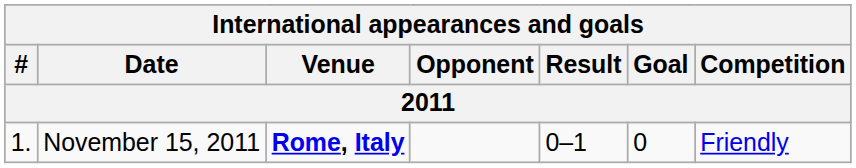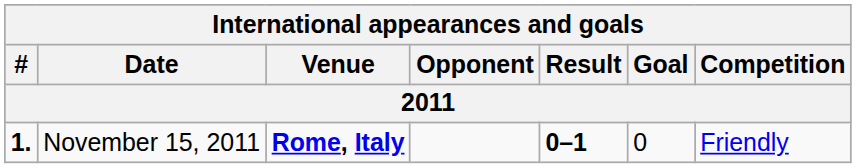(21, 143) normal -> (21, 143) bold
(566, 143) normal -> (566, 143) bold
